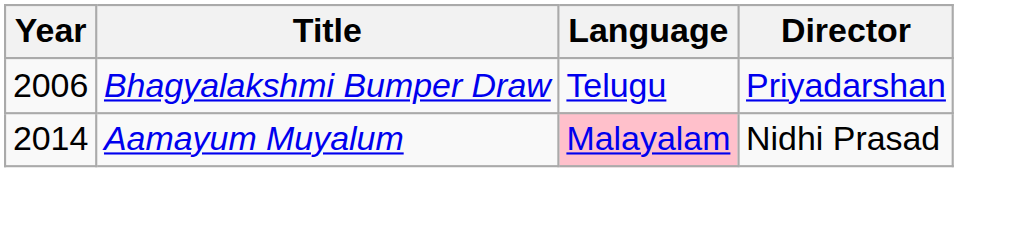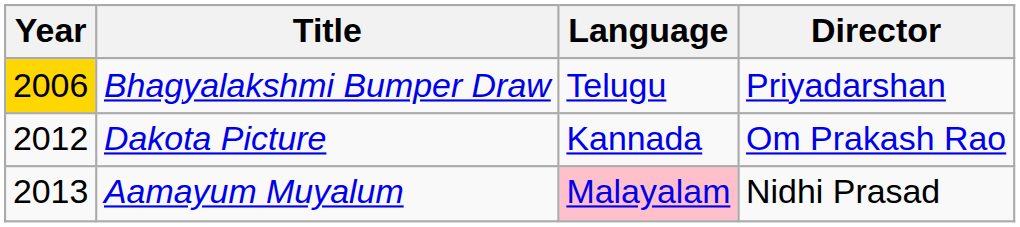(51, 85) no background -> (51, 85) gold background
+ row: (215, 138)
(51, 138) 2014 -> (51, 192) 2013
